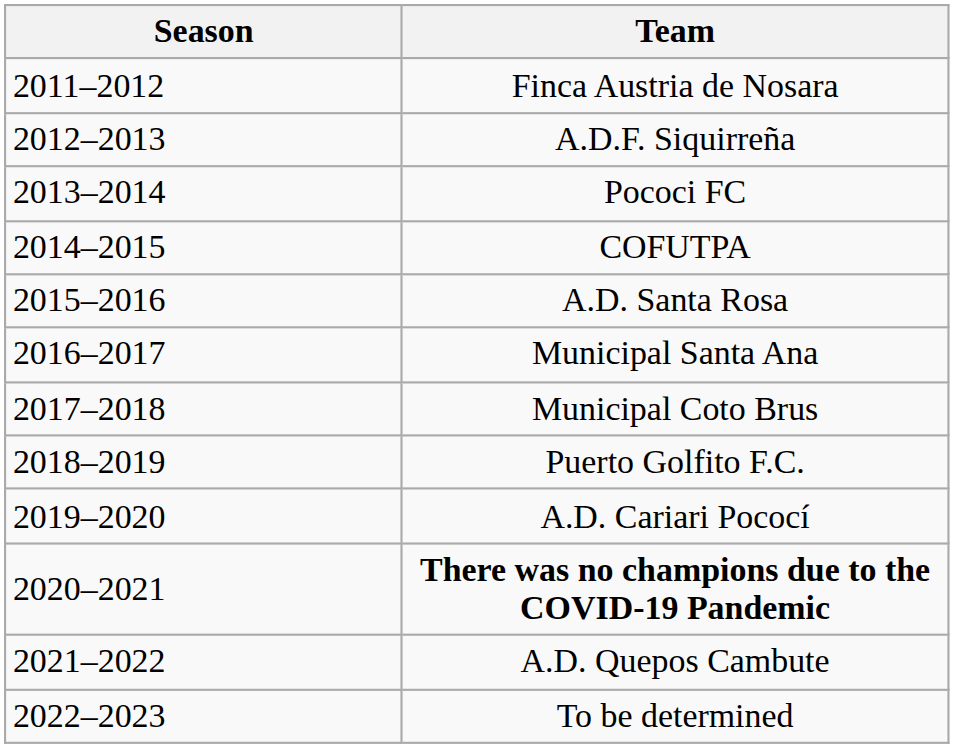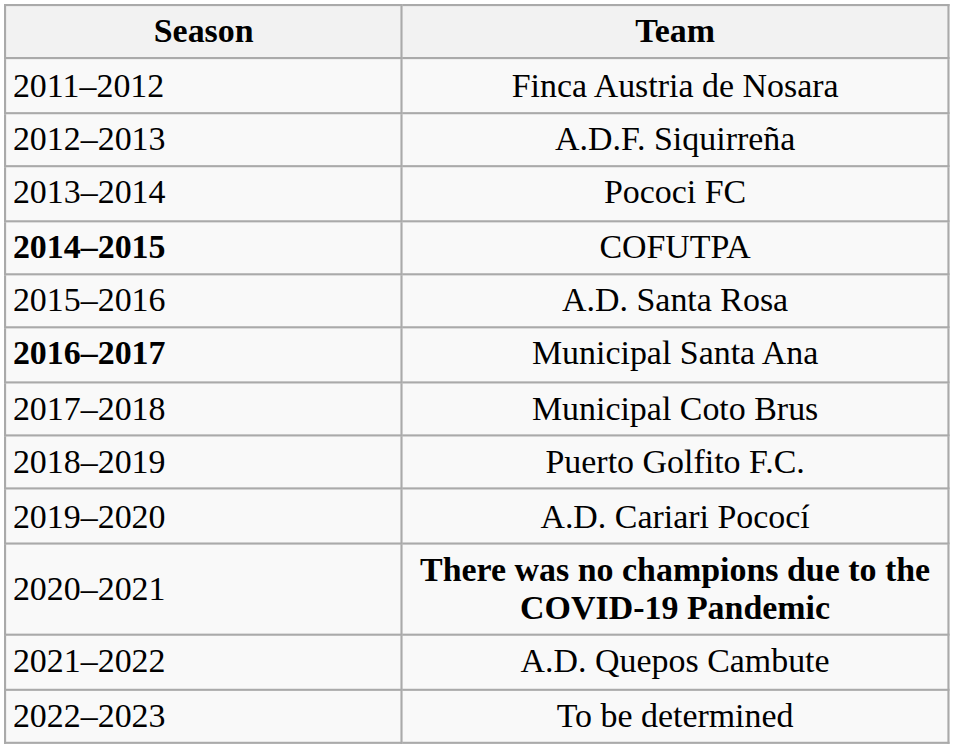(89, 246) normal -> (89, 246) bold
(89, 354) normal -> (89, 354) bold
